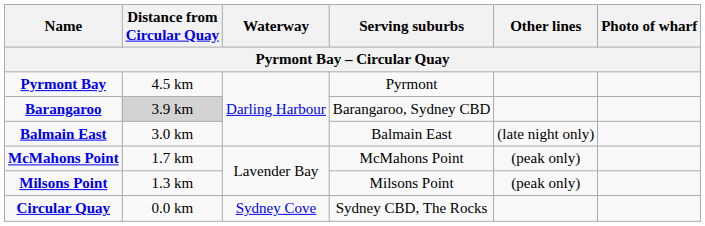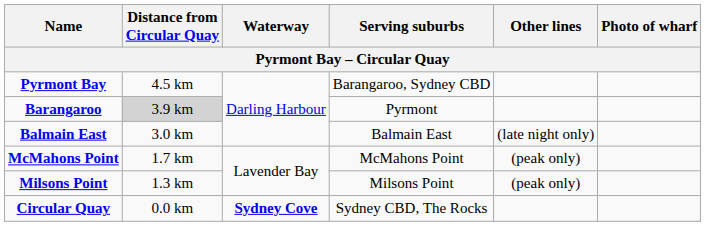(412, 84) Pyrmont -> (412, 84) Barangaroo, Sydney CBD
(412, 109) Barangaroo, Sydney CBD -> (412, 109) Pyrmont
(276, 208) normal -> (276, 208) bold
